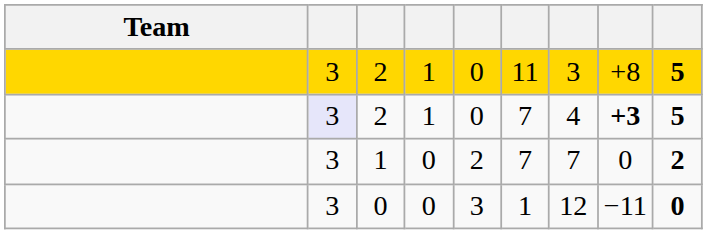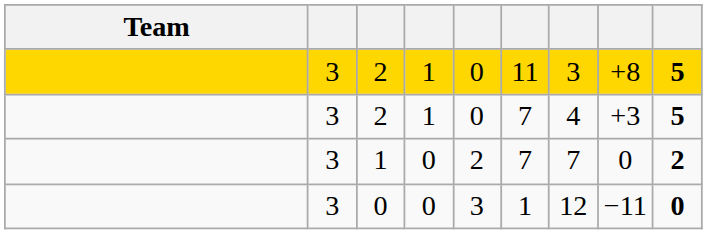(332, 116) lavender background -> (332, 116) no background
(625, 116) bold -> (625, 116) normal
